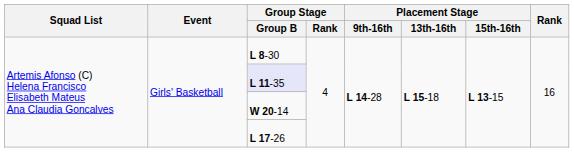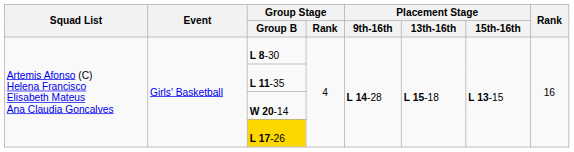(267, 84) lavender background -> (267, 84) no background
(267, 139) no background -> (267, 139) gold background
